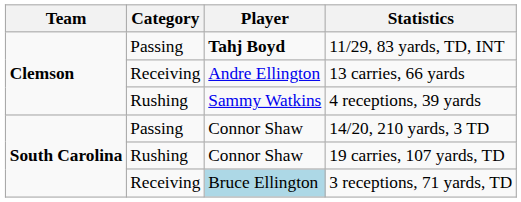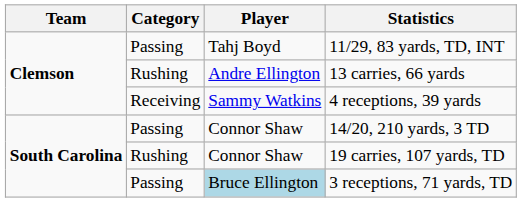(247, 45) bold -> (244, 45) normal
(165, 73) Receiving -> (159, 73) Rushing
(159, 100) Rushing -> (165, 100) Receiving
(165, 182) Receiving -> (157, 182) Passing
